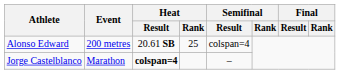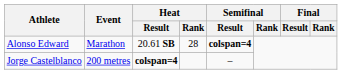(108, 44) 200 metres -> (106, 44) Marathon
(193, 44) 25 -> (193, 44) 28
(229, 44) normal -> (230, 44) bold
(106, 61) Marathon -> (108, 61) 200 metres
